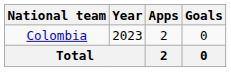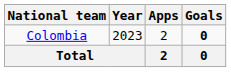(204, 35) normal -> (204, 35) bold
